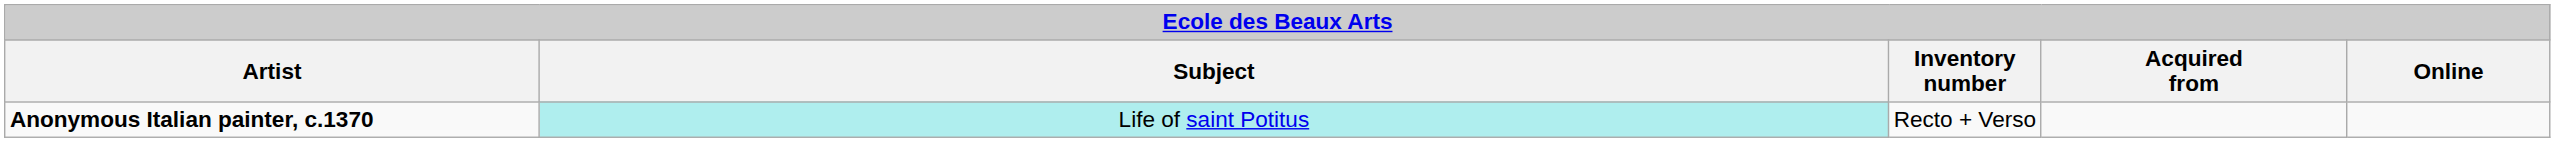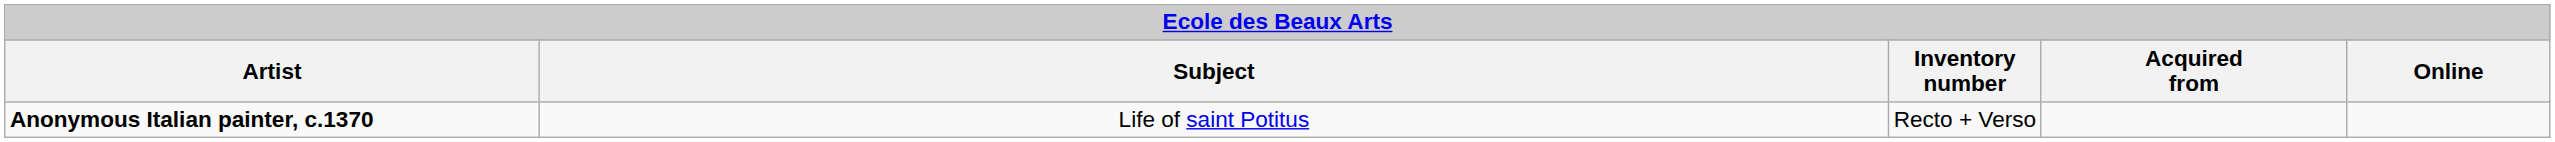(1214, 119) paleturquoise background -> (1214, 119) no background
